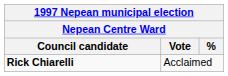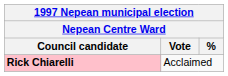(40, 63) no background -> (40, 63) pink background
